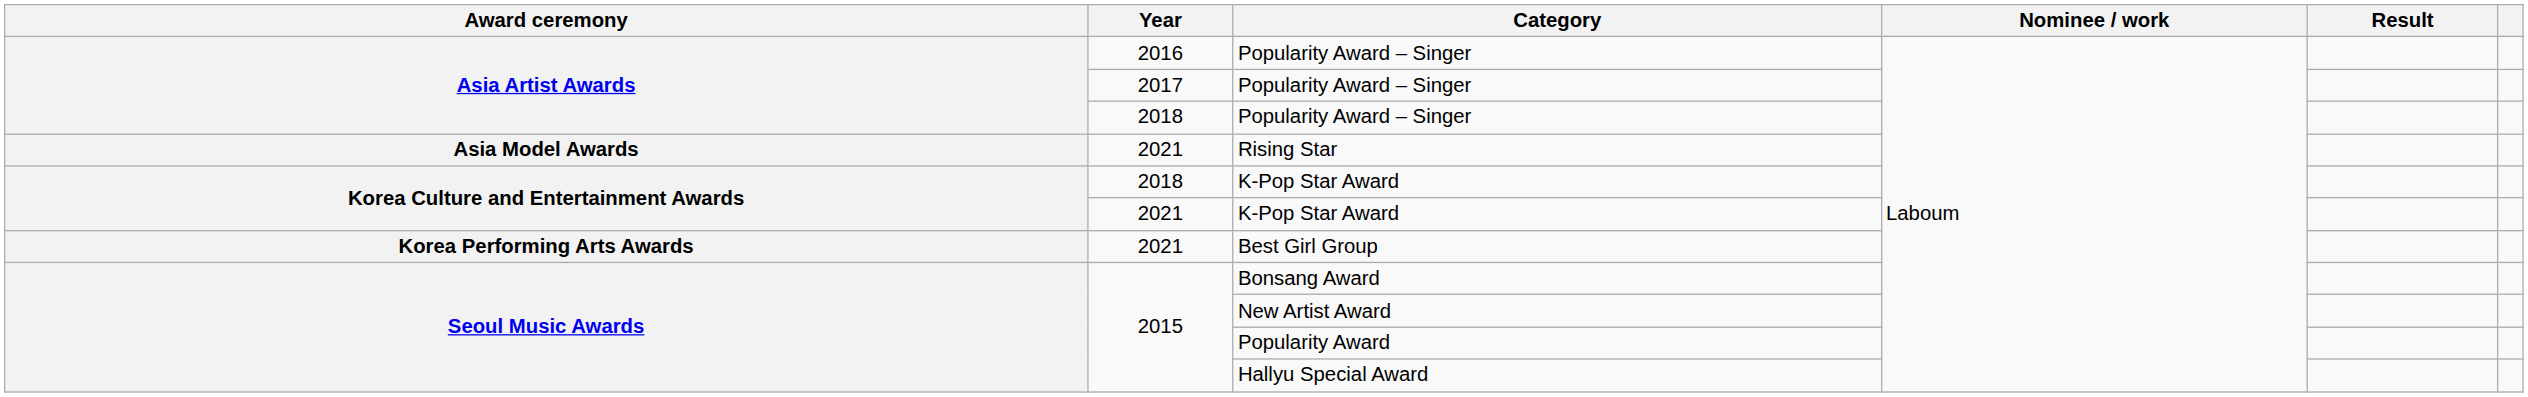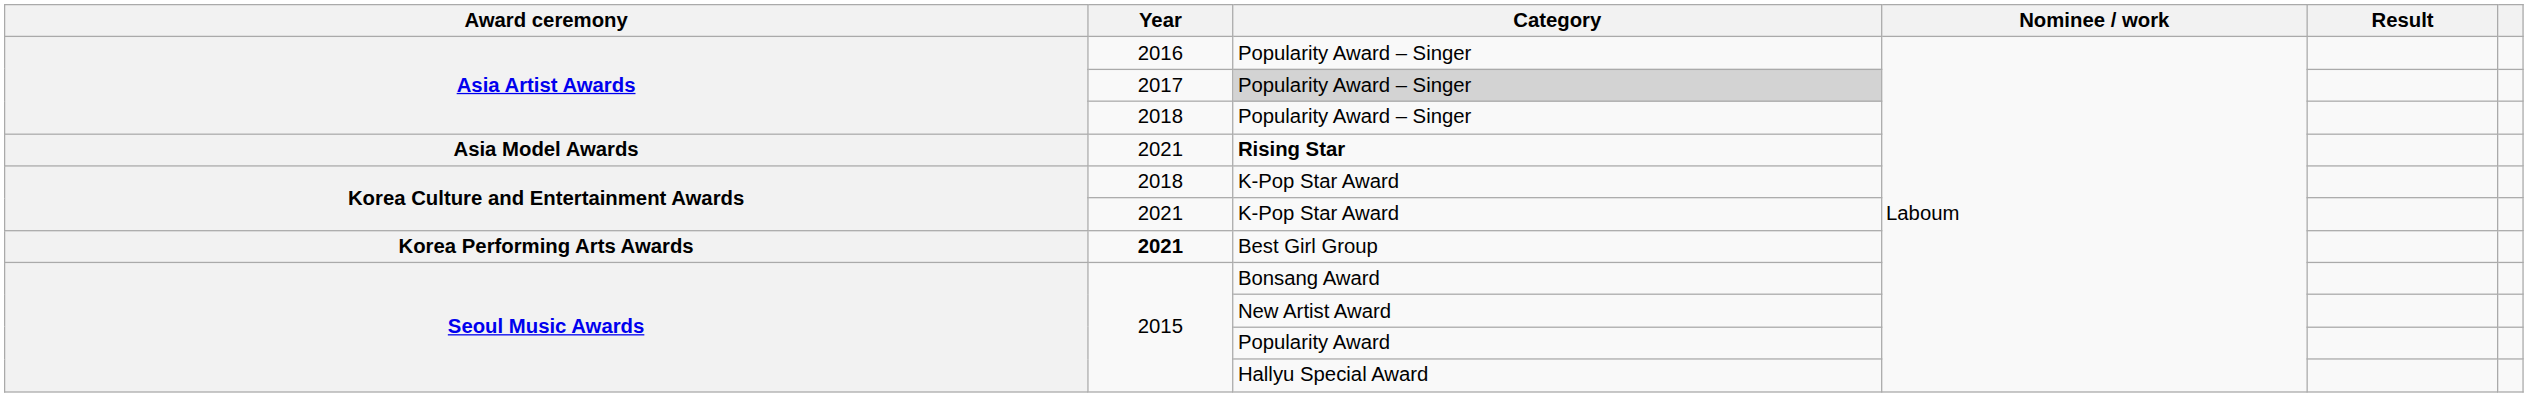(1355, 85) no background -> (1355, 85) lightgrey background
(1288, 149) normal -> (1292, 149) bold
(1160, 246) normal -> (1160, 246) bold
